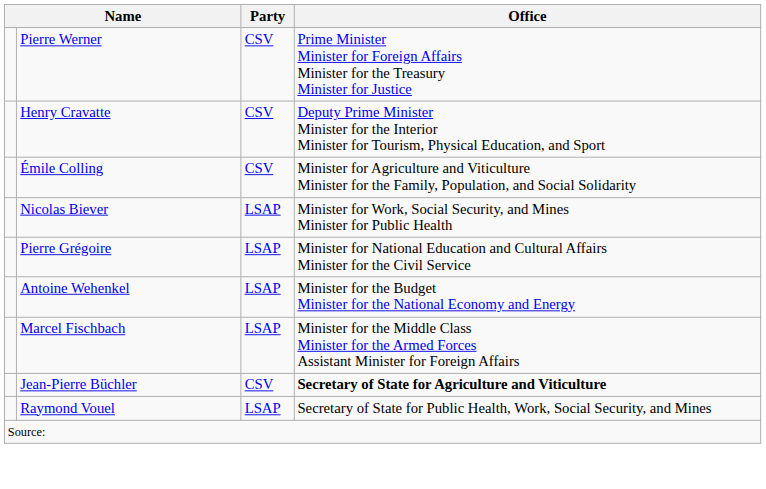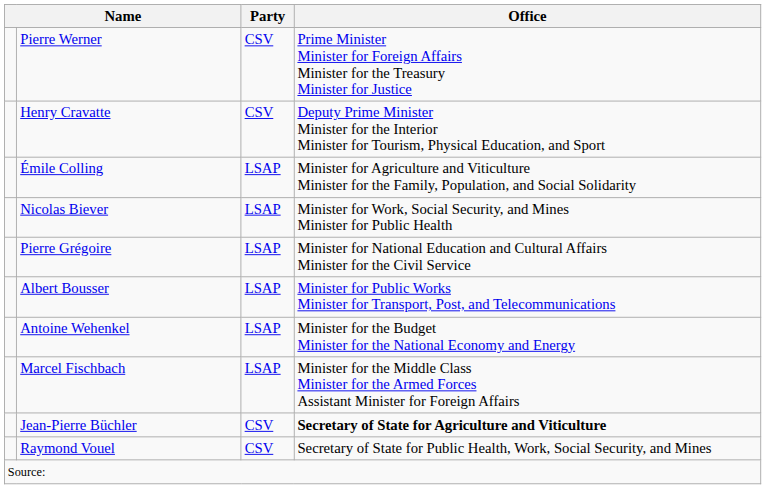(259, 169) CSV -> (263, 169) LSAP
+ row: (65, 288)
(263, 408) LSAP -> (259, 448) CSV
